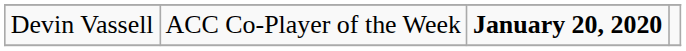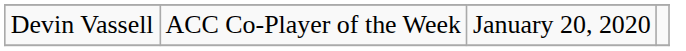(568, 25) bold -> (562, 25) normal
